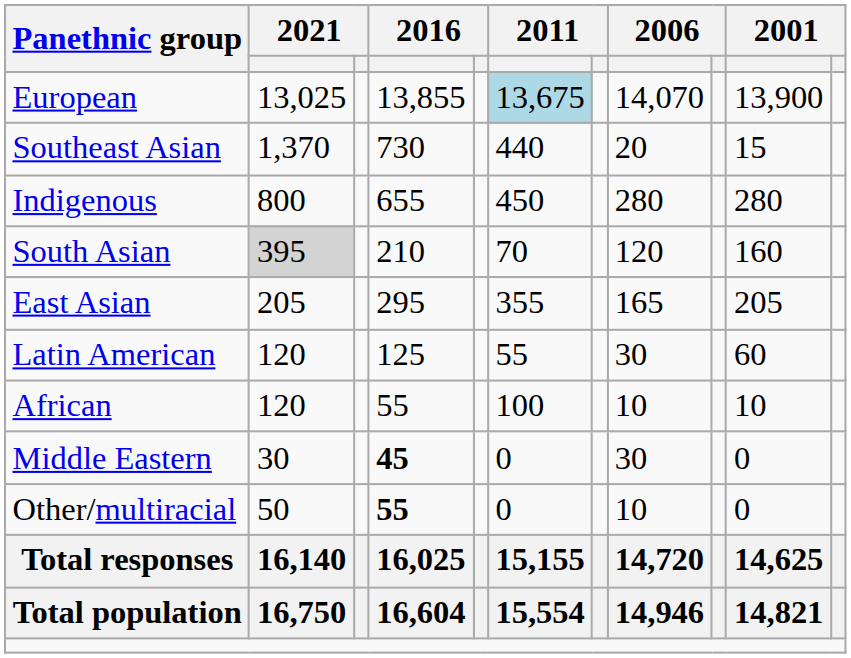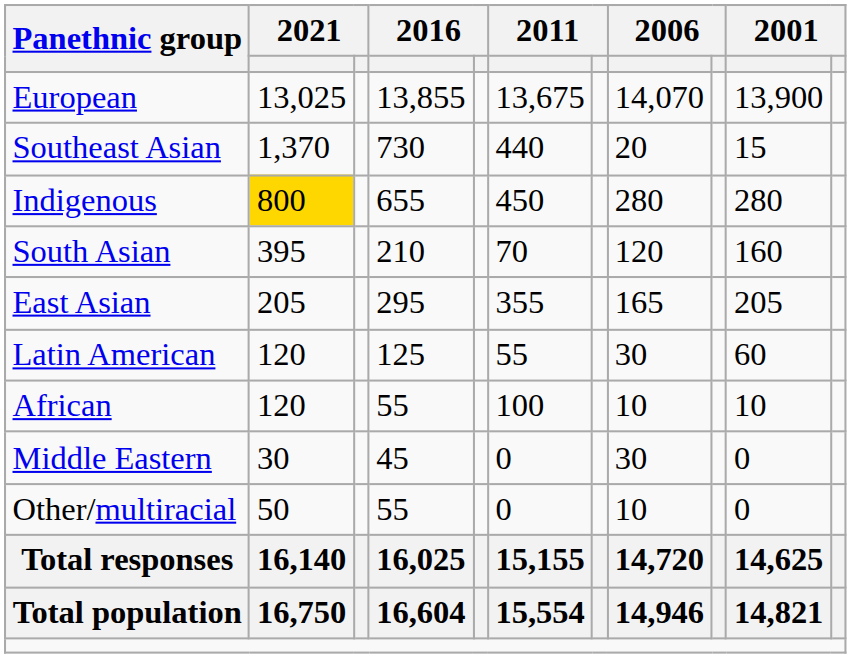(540, 96) lightblue background -> (540, 96) no background
(281, 199) no background -> (281, 199) gold background
(281, 251) lightgrey background -> (281, 251) no background
(392, 457) bold -> (392, 457) normal
(392, 508) bold -> (392, 508) normal
